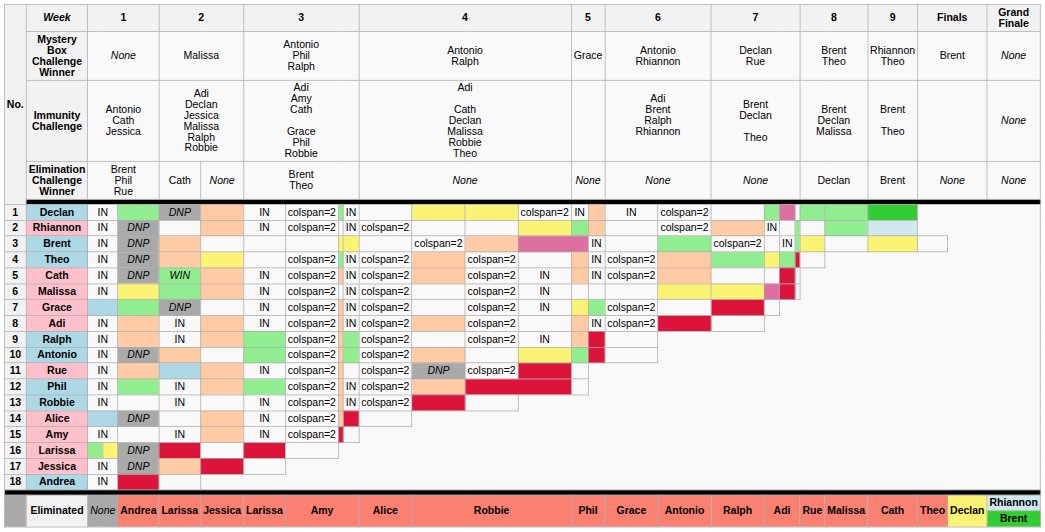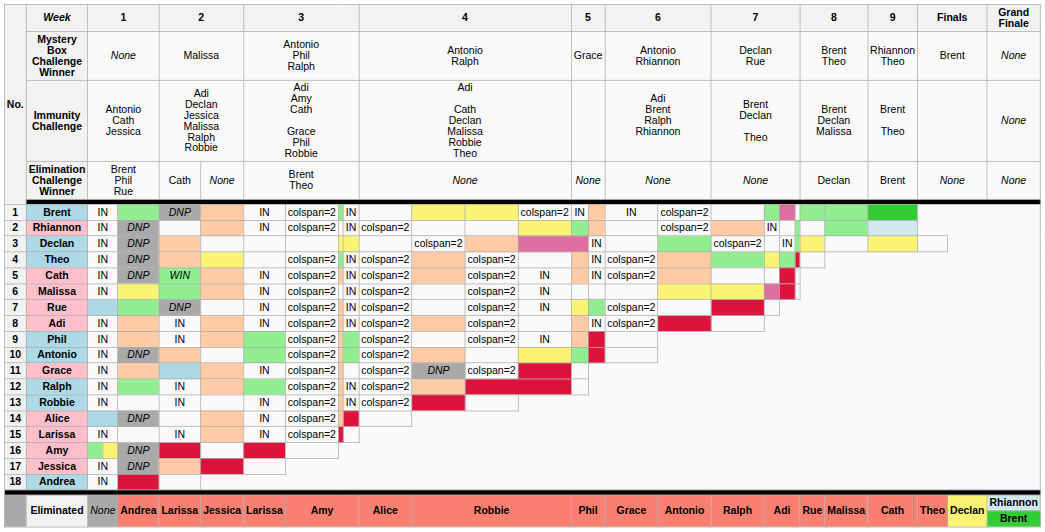(57, 212) Declan -> (57, 212) Brent
(57, 244) Brent -> (57, 244) Declan
(57, 307) Grace -> (57, 307) Rue
(57, 339) Ralph -> (57, 339) Phil
(57, 371) Rue -> (57, 371) Grace
(57, 387) Phil -> (57, 387) Ralph
(57, 434) Amy -> (57, 434) Larissa
(57, 450) Larissa -> (57, 450) Amy
